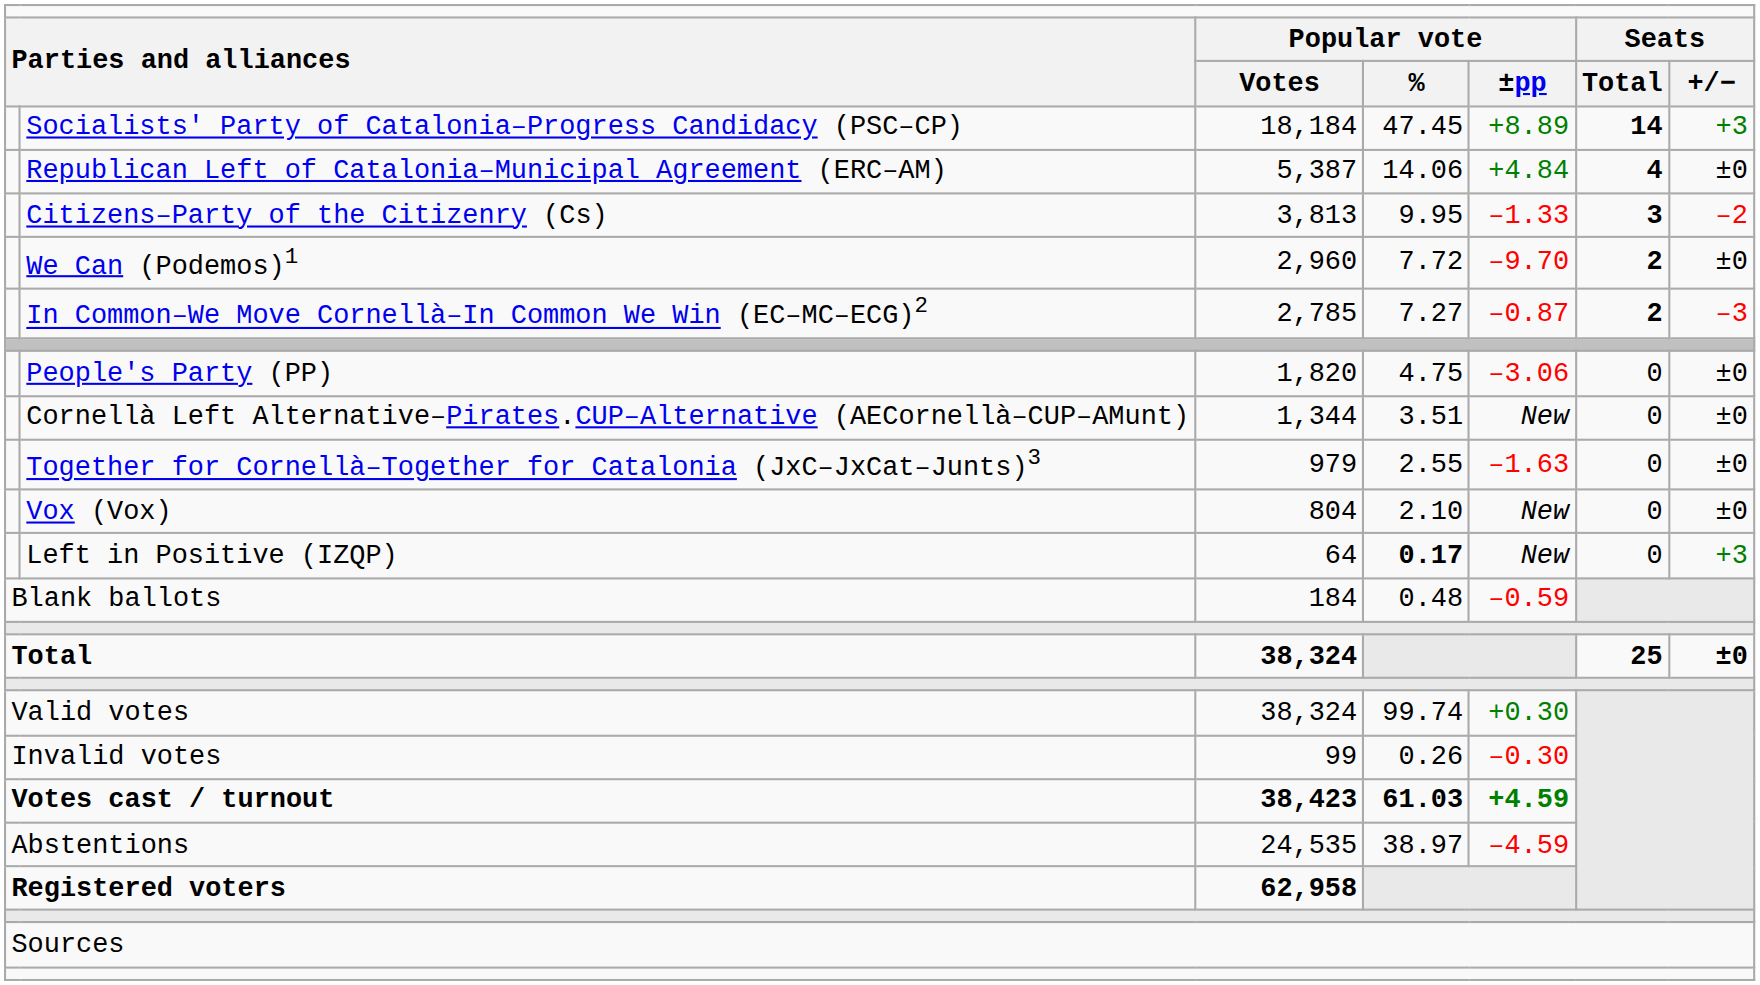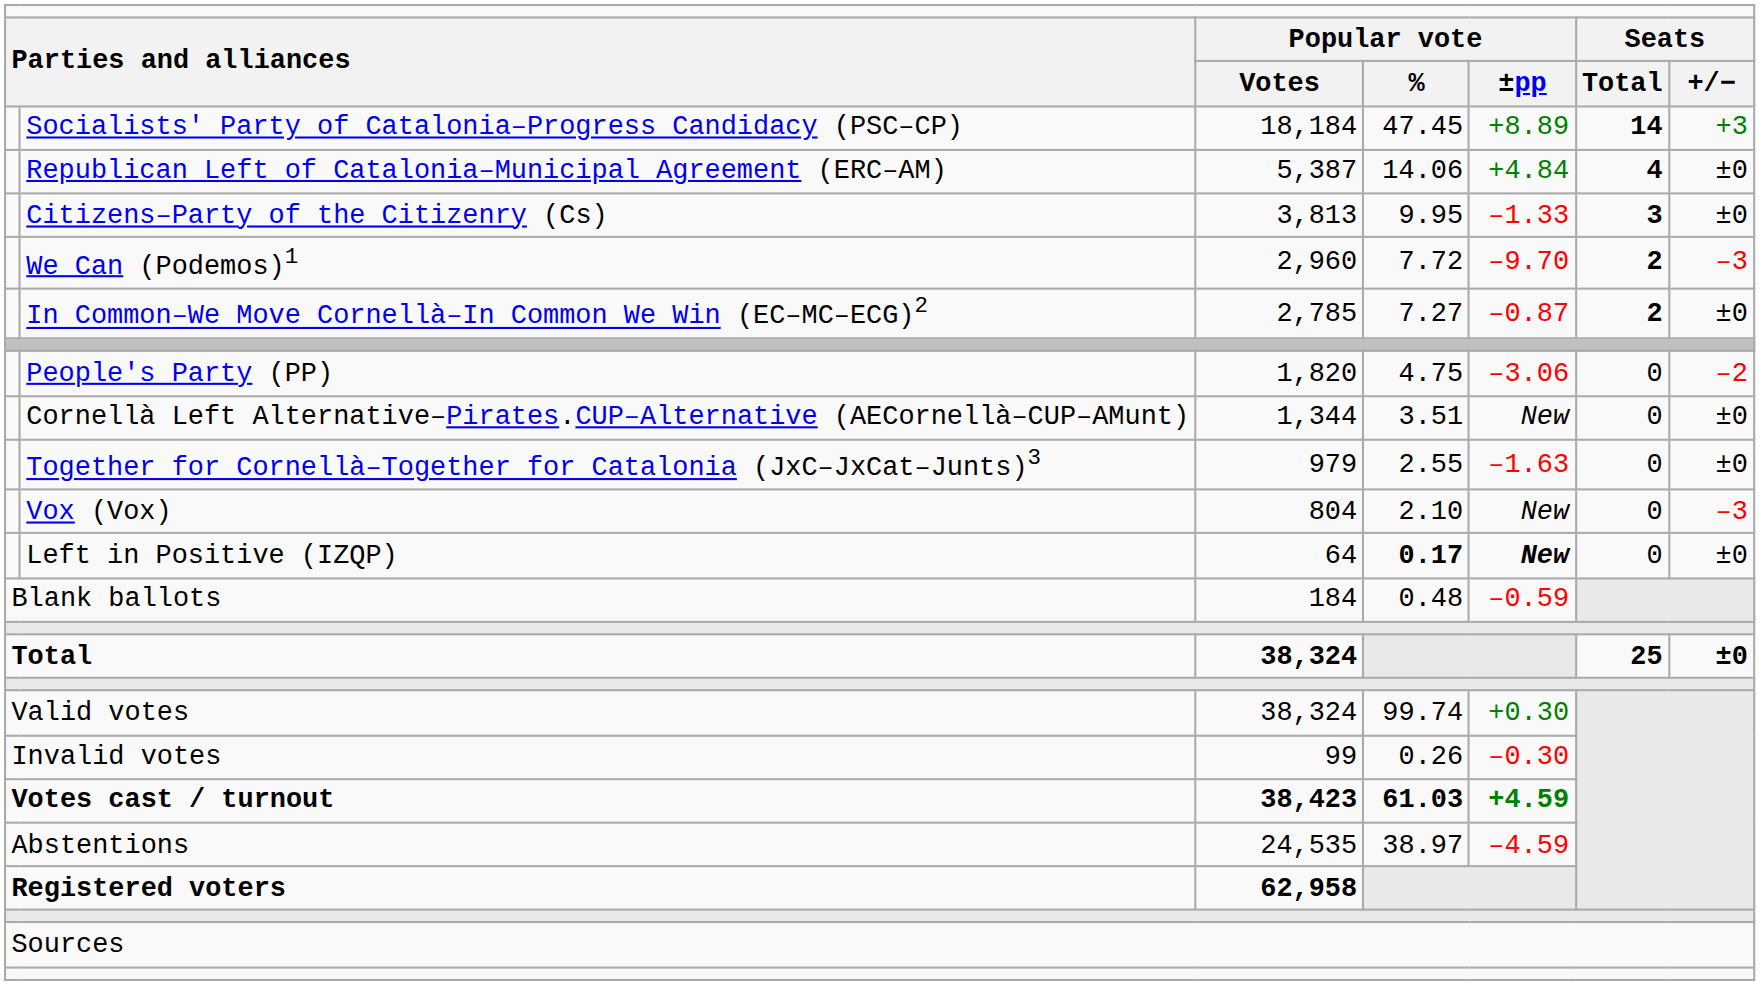(1732, 215) –2 -> (1732, 215) ±0
(1732, 262) ±0 -> (1732, 262) –3
(1732, 313) –3 -> (1732, 313) ±0
(1732, 373) ±0 -> (1732, 373) –2
(1732, 512) ±0 -> (1732, 512) –3
(1545, 556) normal -> (1545, 556) bold
(1732, 556) +3 -> (1732, 556) ±0
